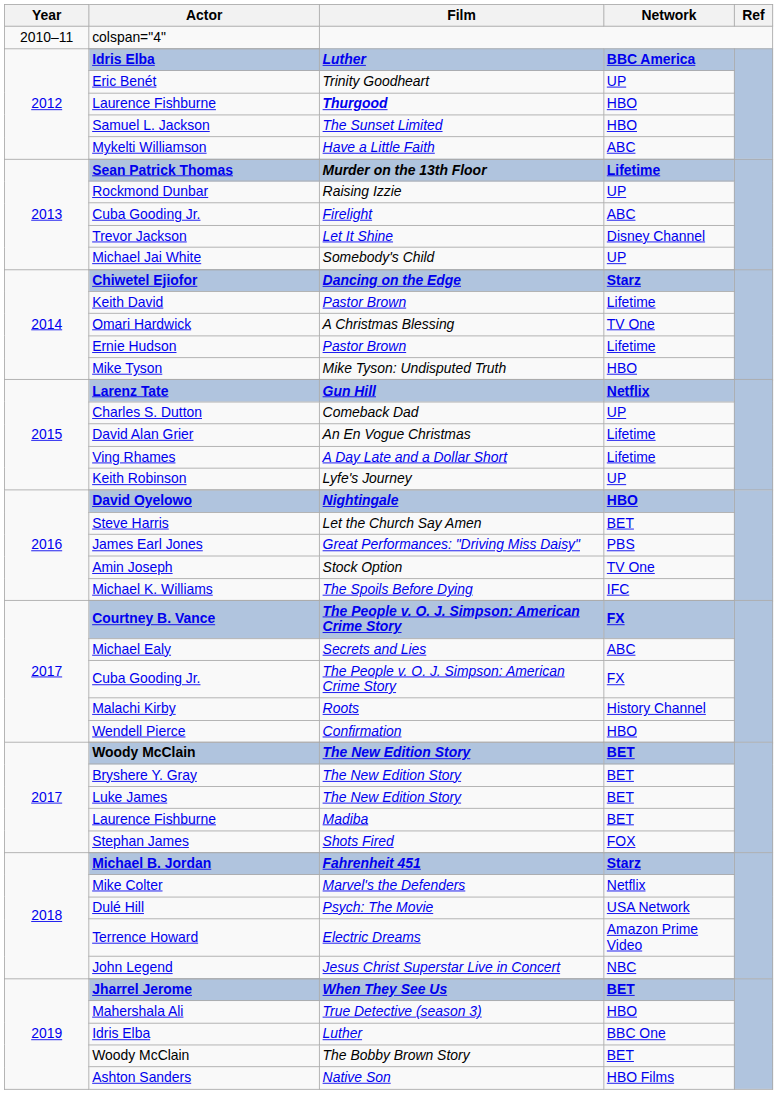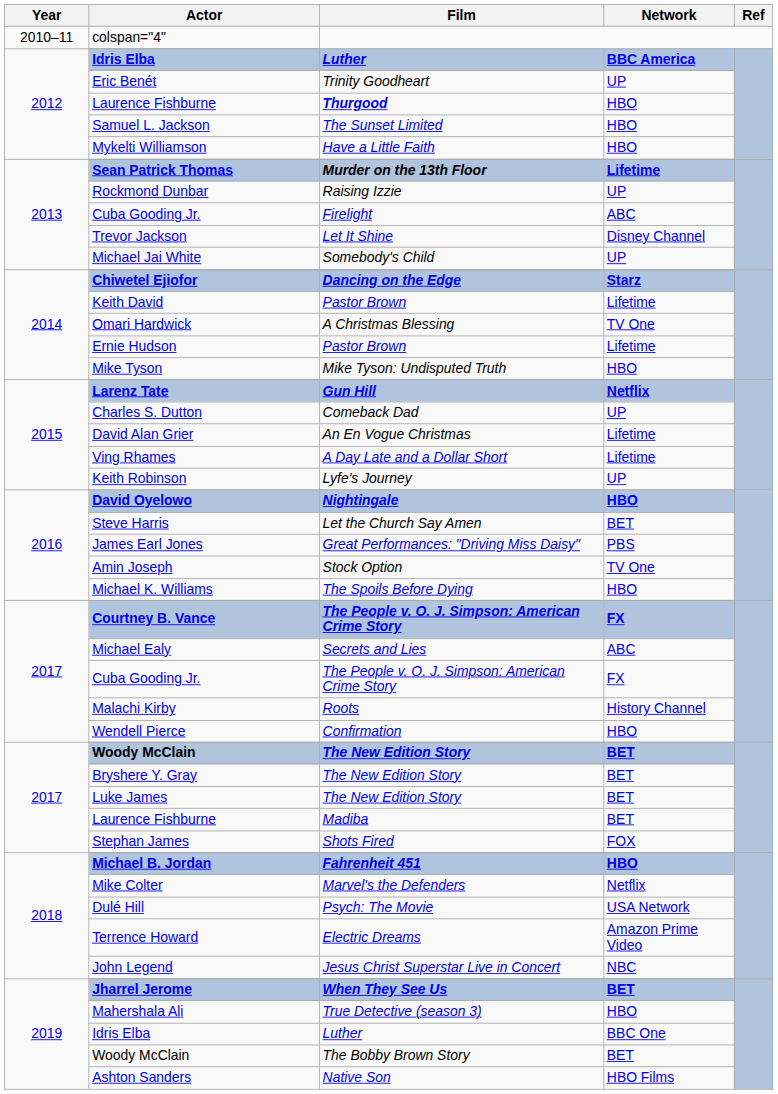(621, 147) ABC -> (622, 147) HBO
(618, 589) IFC -> (622, 589) HBO
(624, 863) Starz -> (622, 863) HBO
